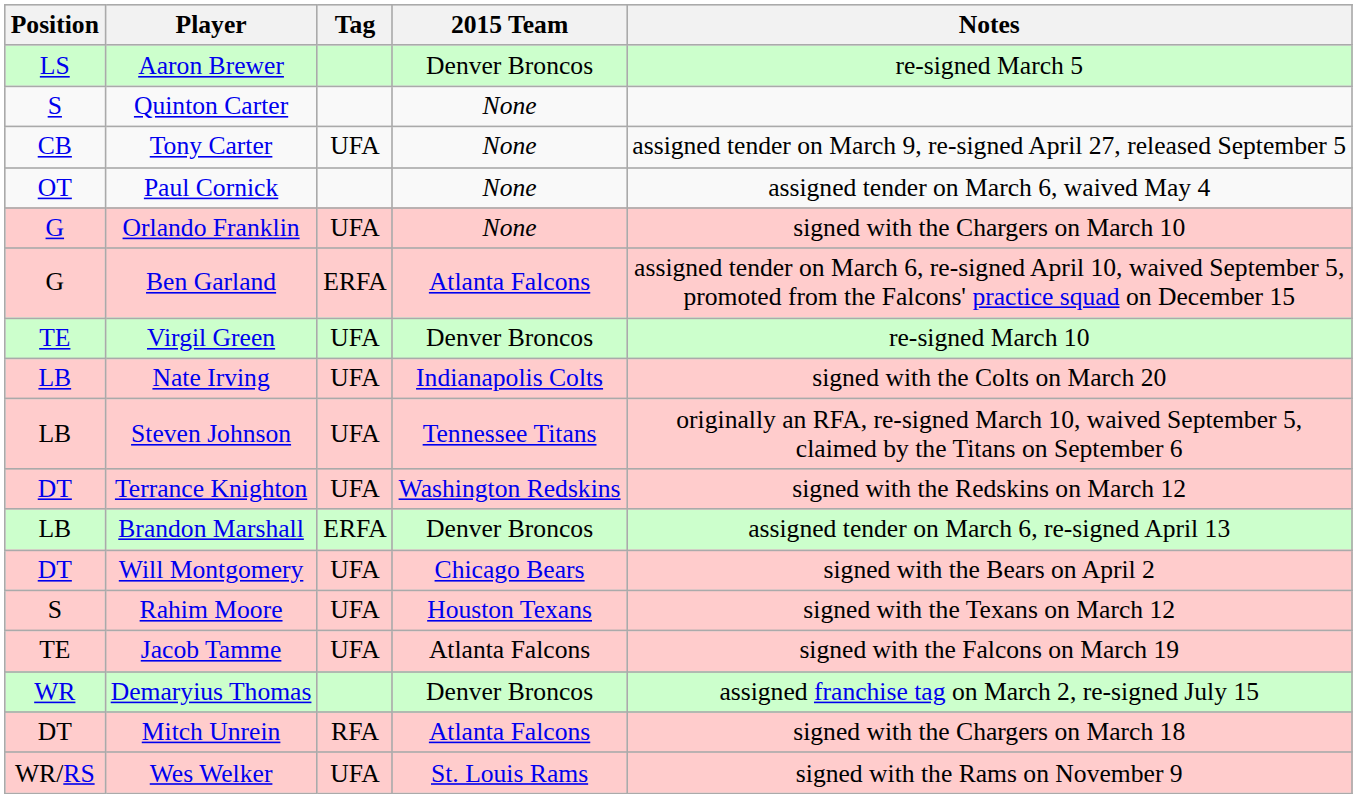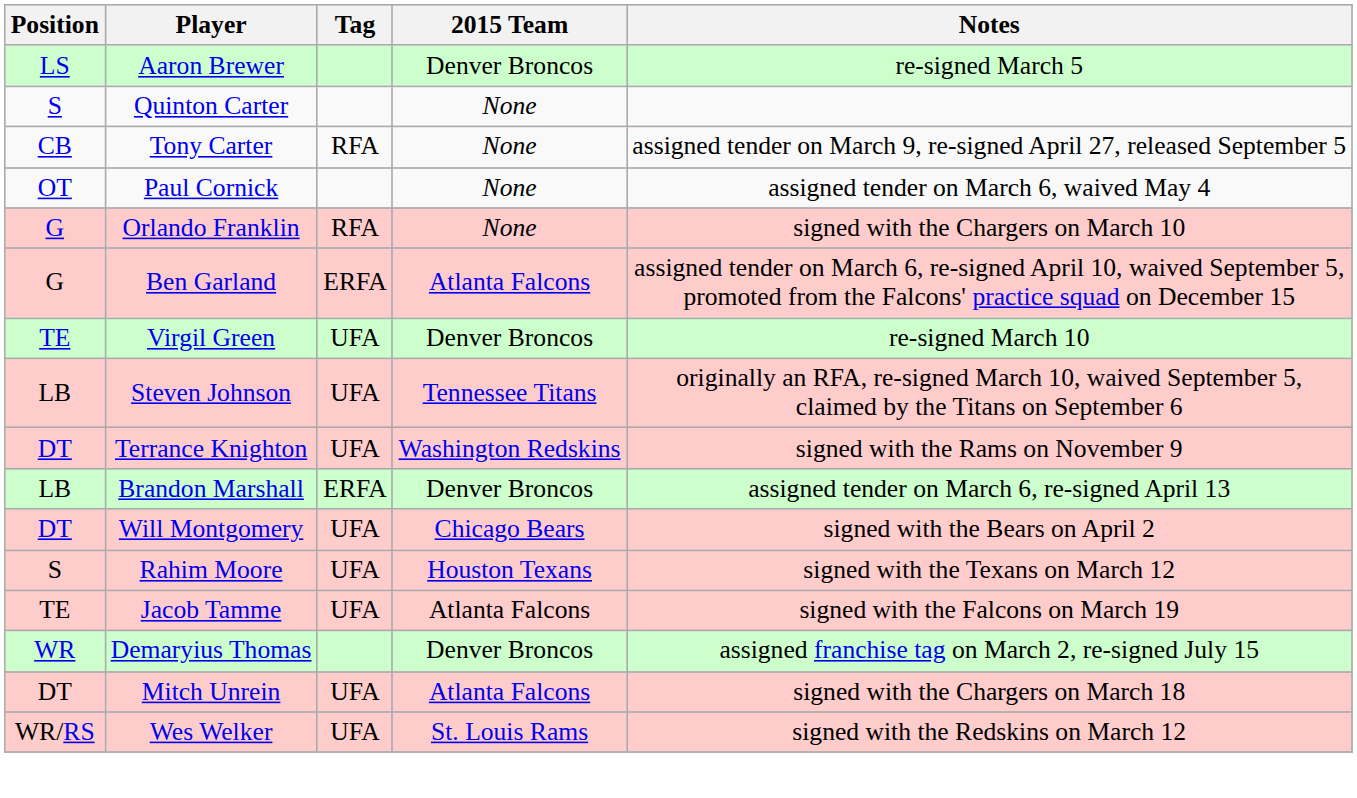(355, 146) UFA -> (355, 146) RFA
(355, 227) UFA -> (355, 227) RFA
- row: (211, 378)
(989, 488) signed with the Redskins on March 12 -> (989, 447) signed with the Rams on November 9
(355, 732) RFA -> (355, 691) UFA
(989, 772) signed with the Rams on November 9 -> (989, 732) signed with the Redskins on March 12
